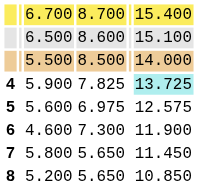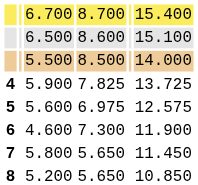(163, 84) paleturquoise background -> (163, 84) no background
